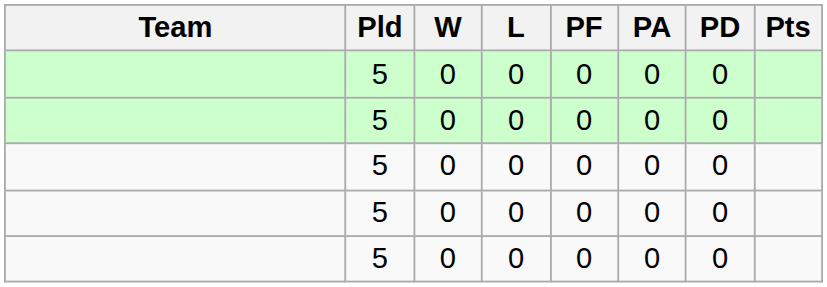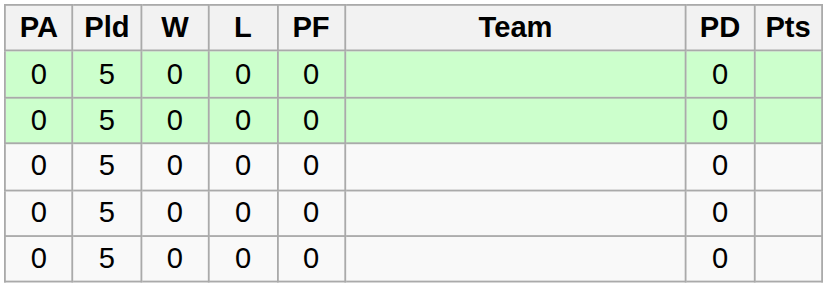columns swapped: (175, 27) <-> (652, 27)
